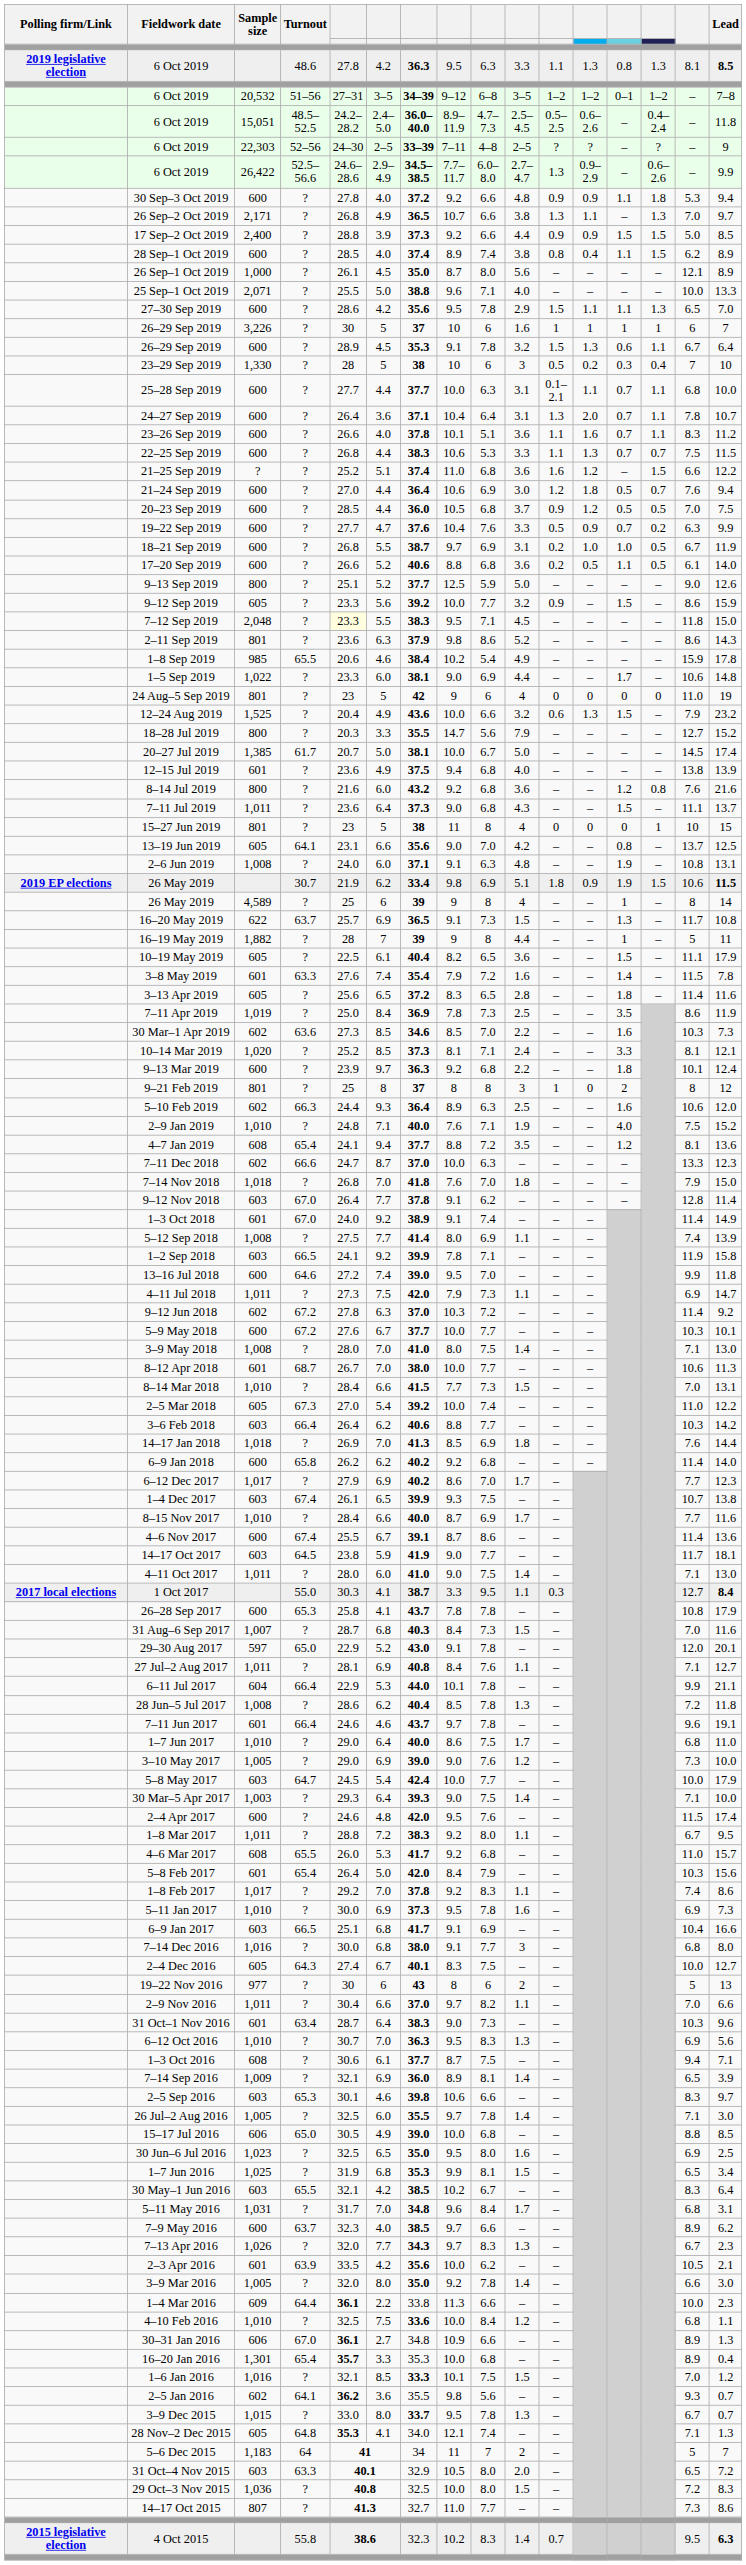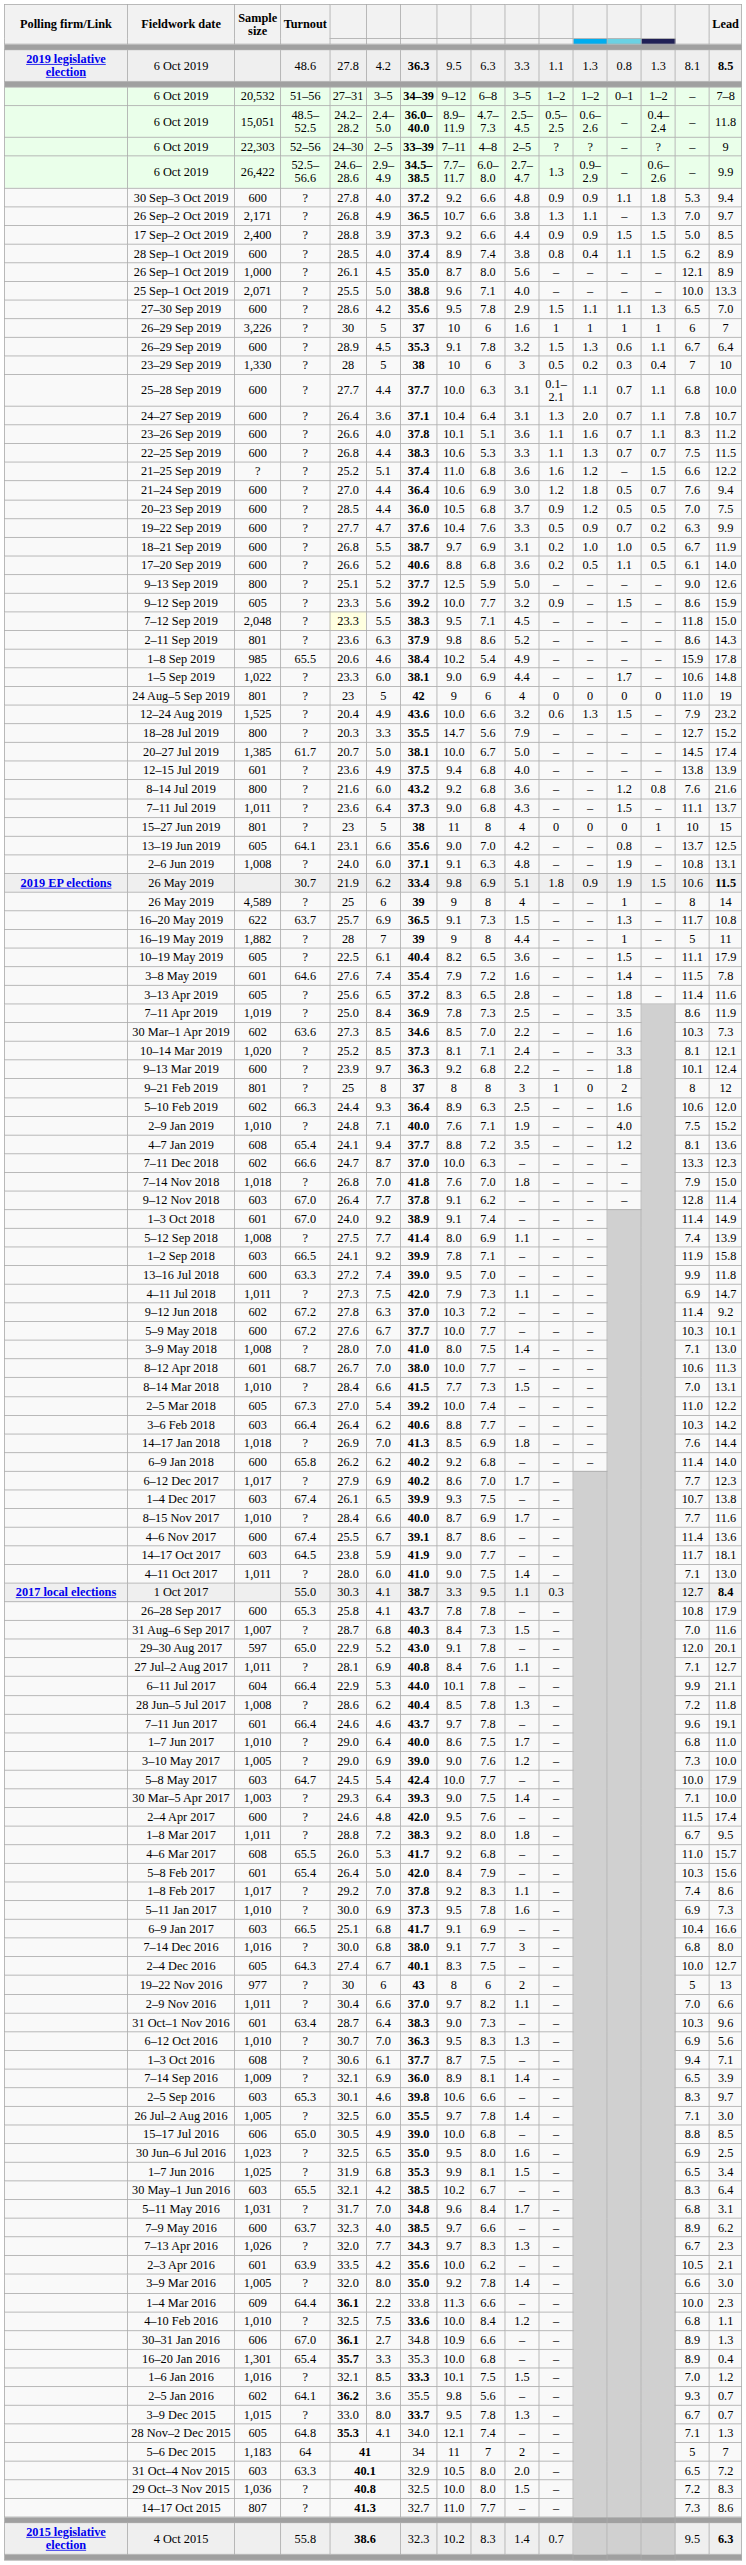(305, 976) 63.3 -> (305, 976) 64.6
(305, 1275) 64.6 -> (305, 1275) 63.3
(522, 1835) 1.1 -> (522, 1835) 1.8
